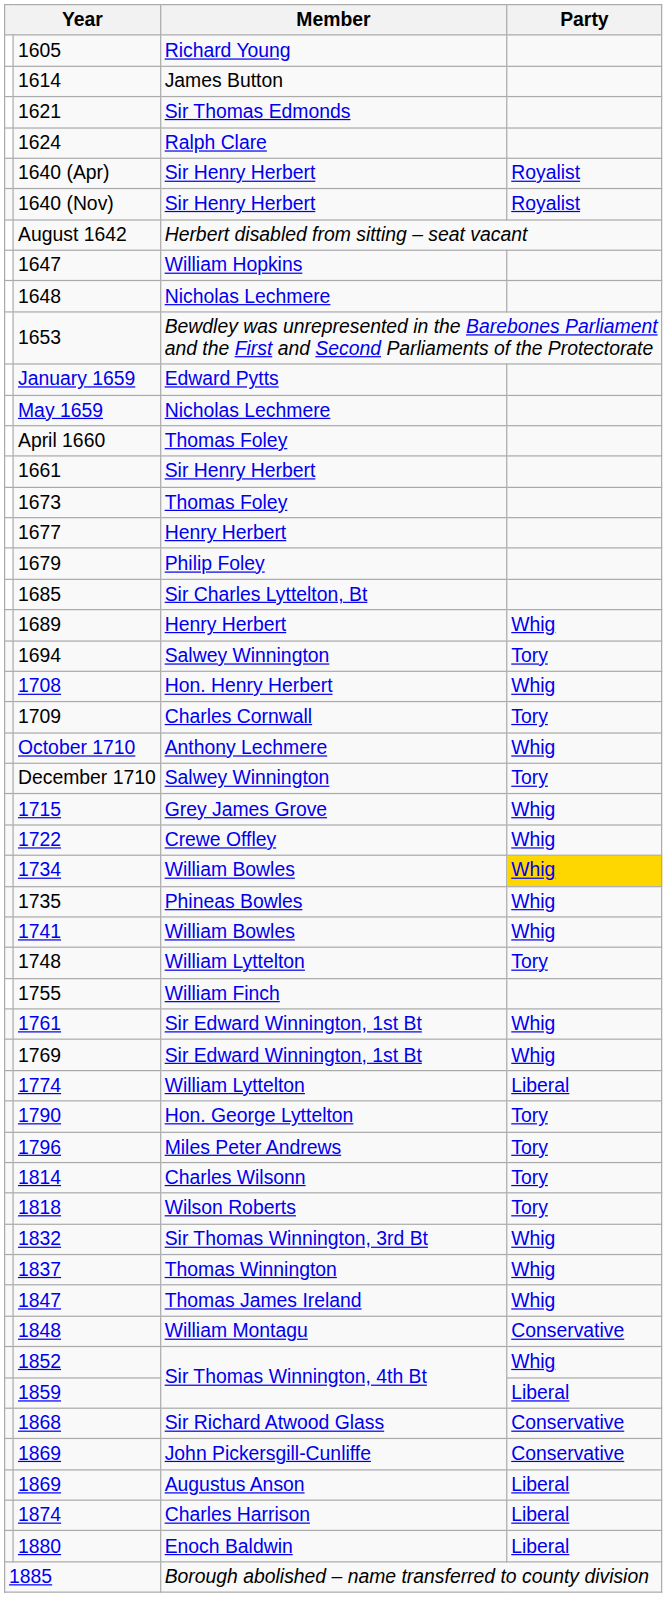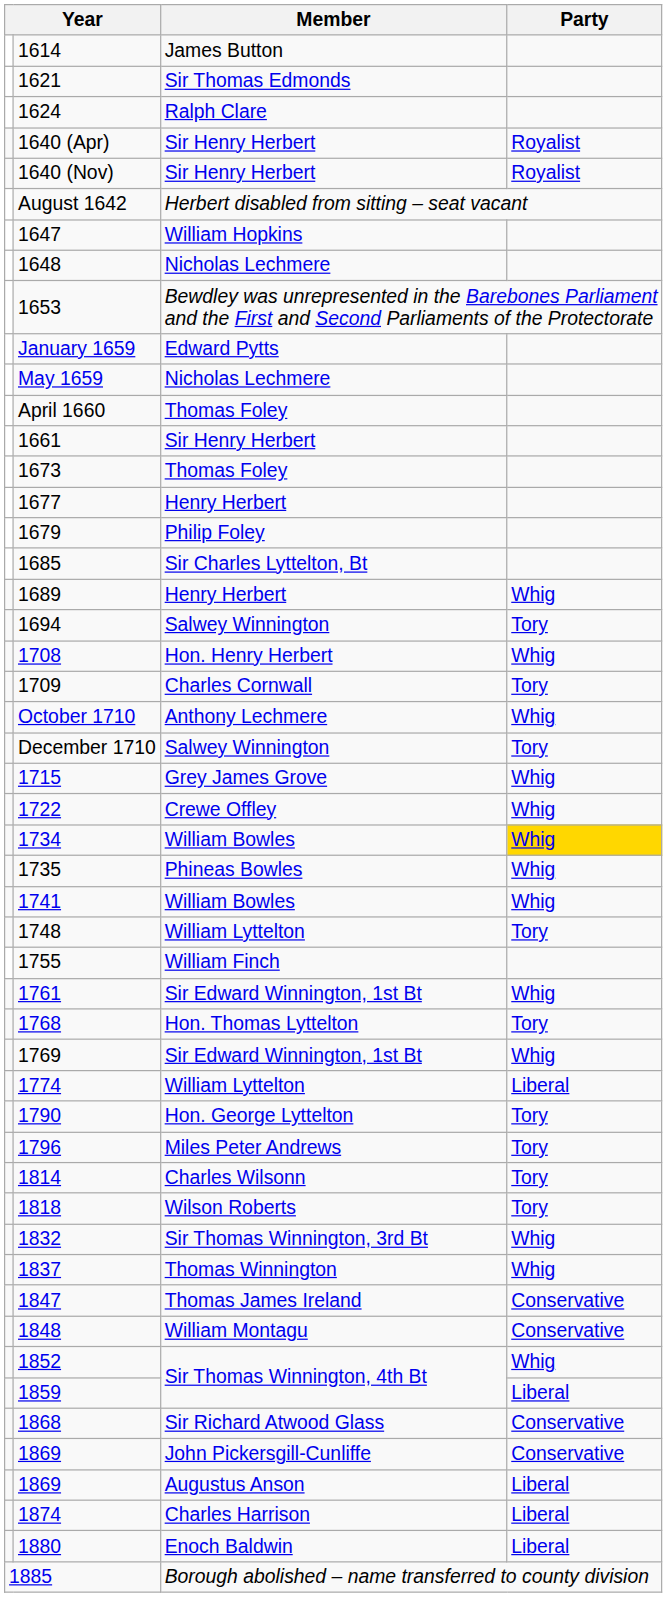- row: (40, 50)
+ row: (40, 1024)
(533, 1300) Whig -> (568, 1300) Conservative
